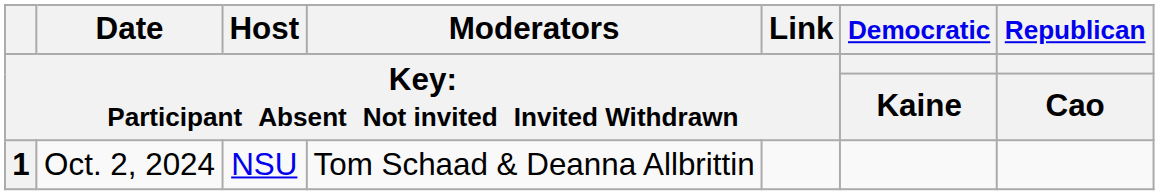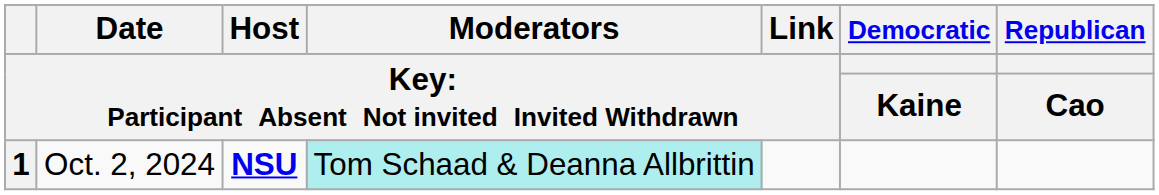(264, 164) normal -> (264, 164) bold
(534, 164) no background -> (534, 164) paleturquoise background
